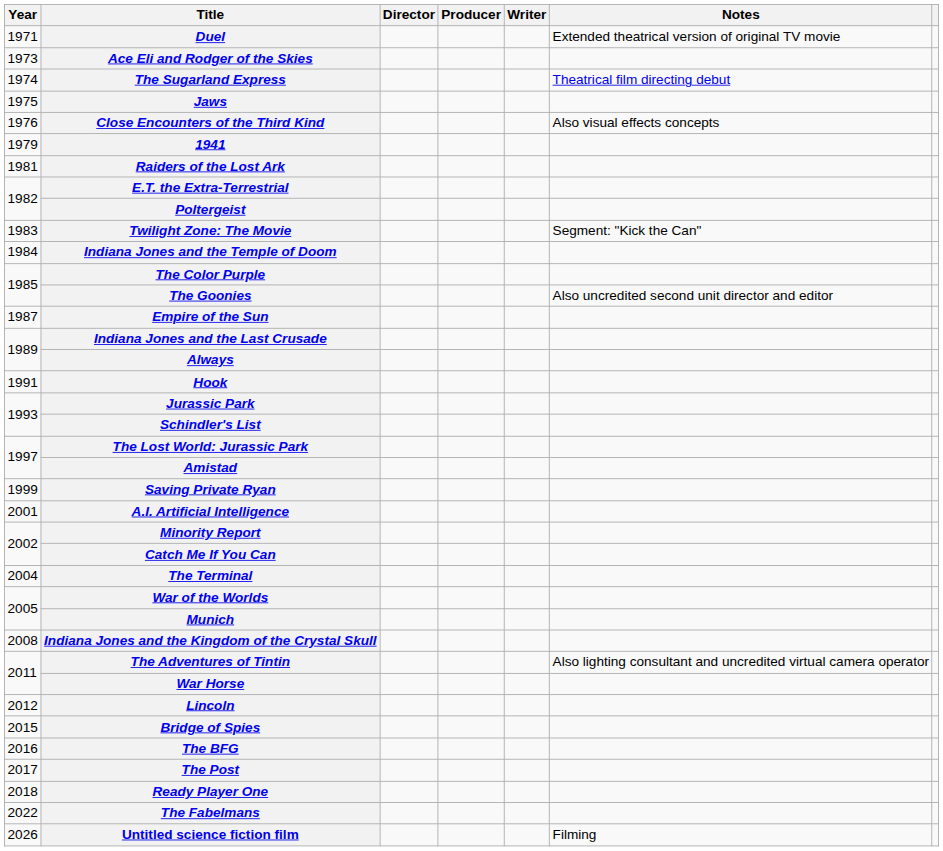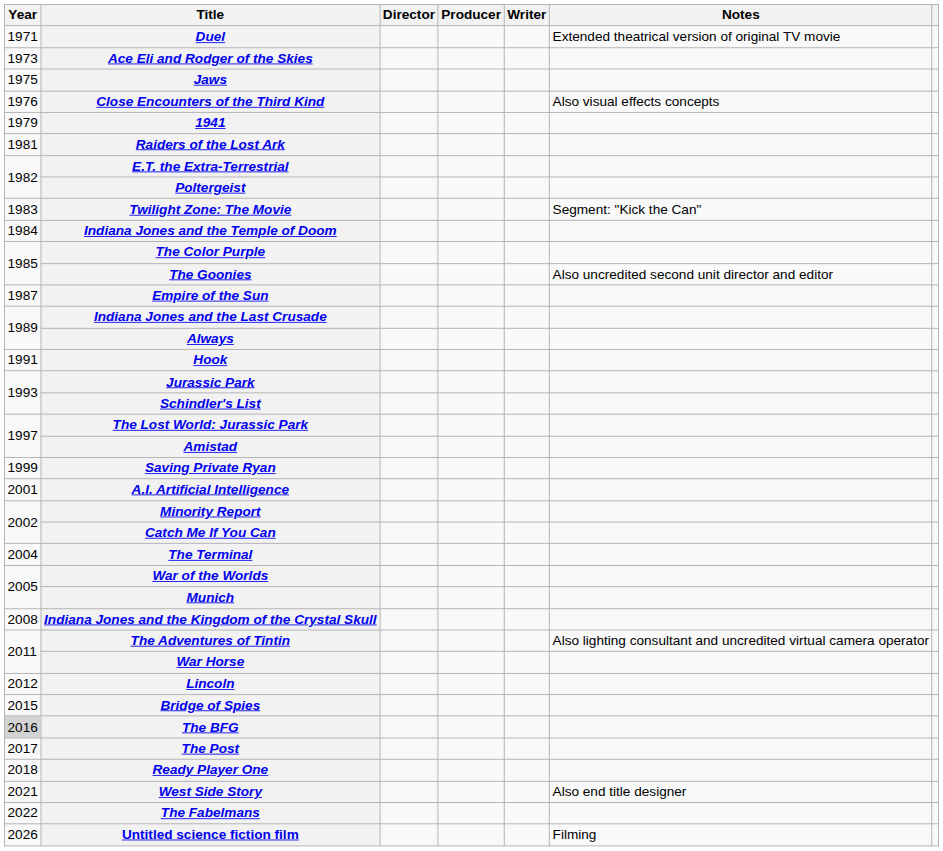- row: (210, 79)
(23, 748) no background -> (23, 727) lightgrey background
+ row: (210, 791)
